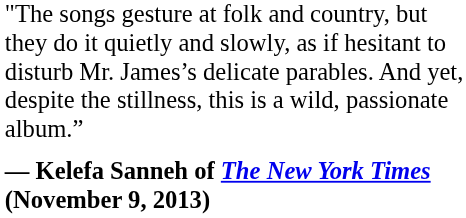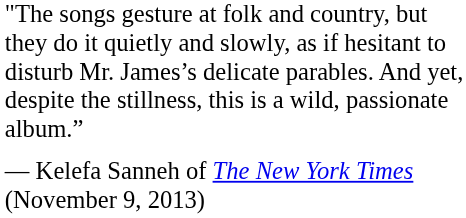(218, 185) bold -> (209, 185) normal
